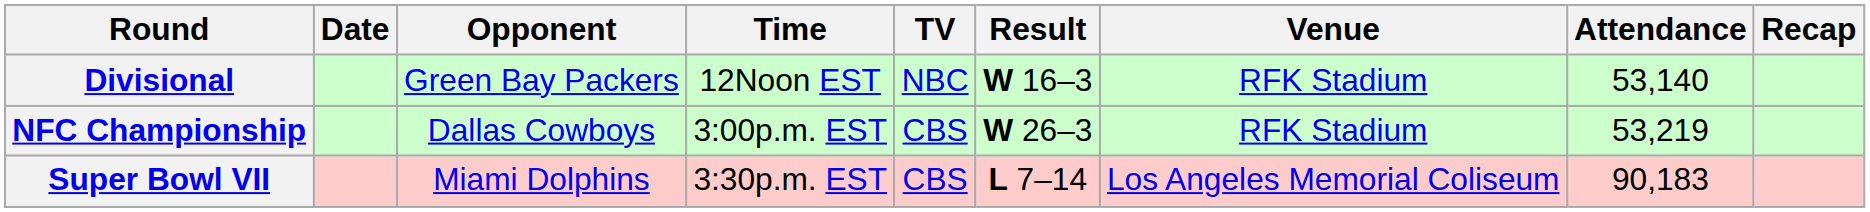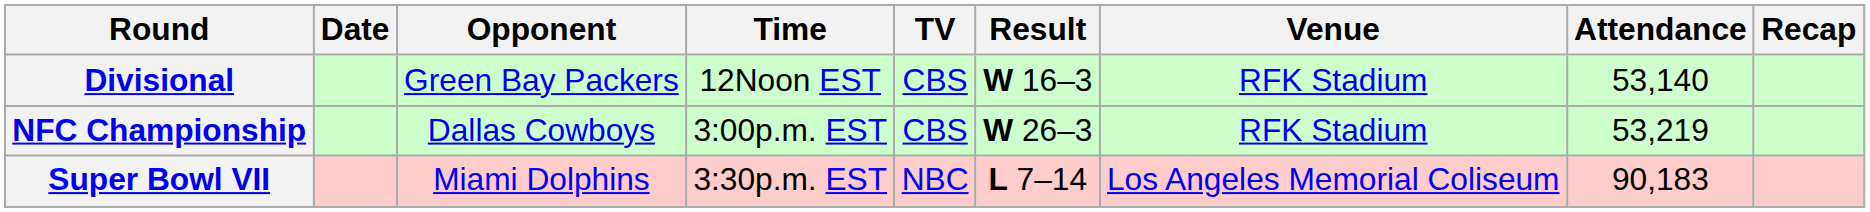(935, 79) NBC -> (935, 79) CBS
(935, 180) CBS -> (935, 180) NBC
